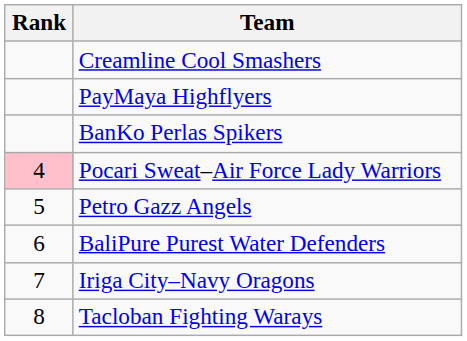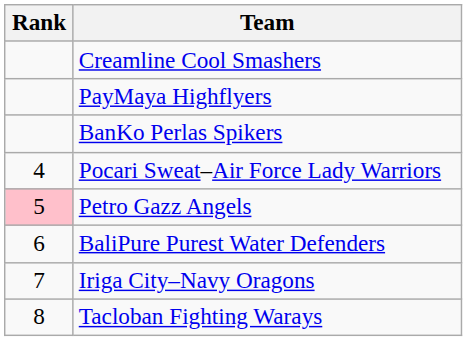(39, 170) pink background -> (39, 170) no background
(39, 206) no background -> (39, 206) pink background
